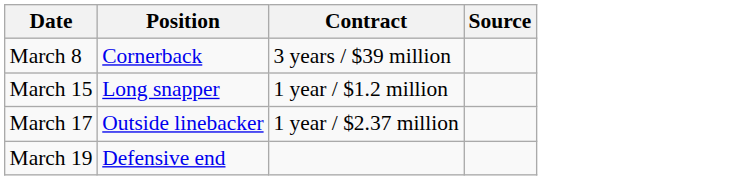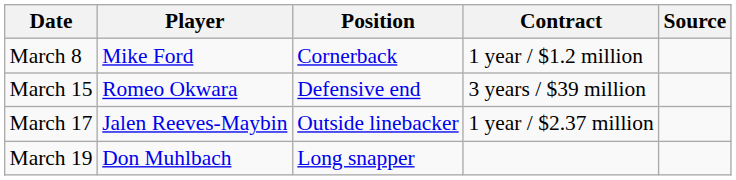+ column: (195, 21)
(362, 55) 3 years / $39 million -> (556, 55) 1 year / $1.2 million
(161, 89) Long snapper -> (359, 89) Defensive end
(361, 89) 1 year / $1.2 million -> (557, 89) 3 years / $39 million
(164, 157) Defensive end -> (356, 157) Long snapper
